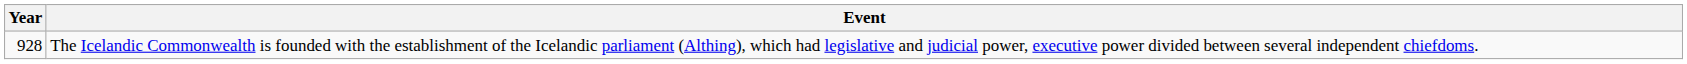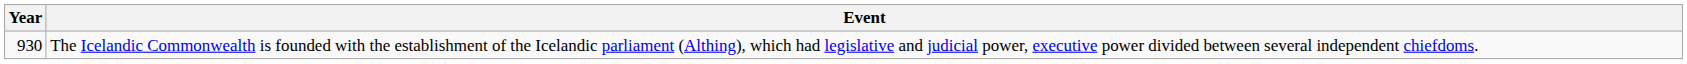(30, 44) 928 -> (30, 44) 930
